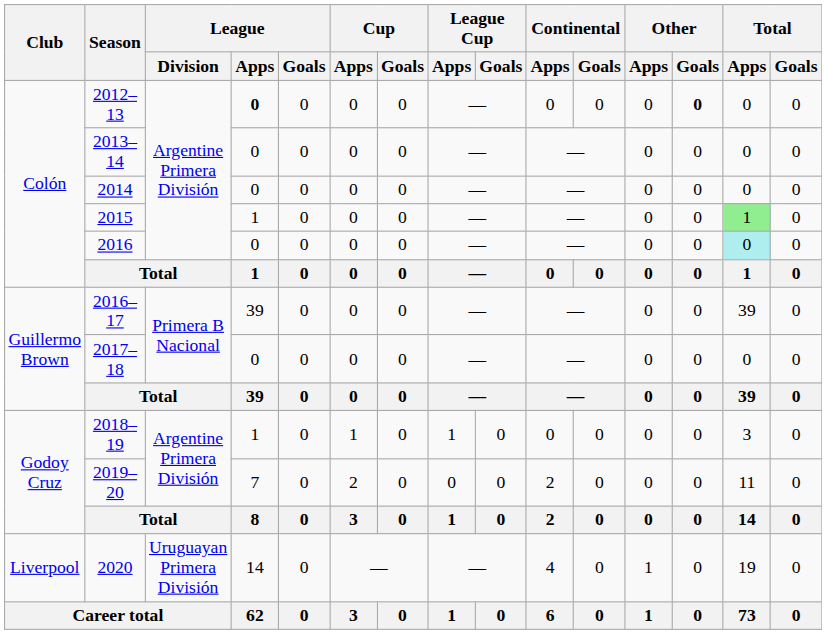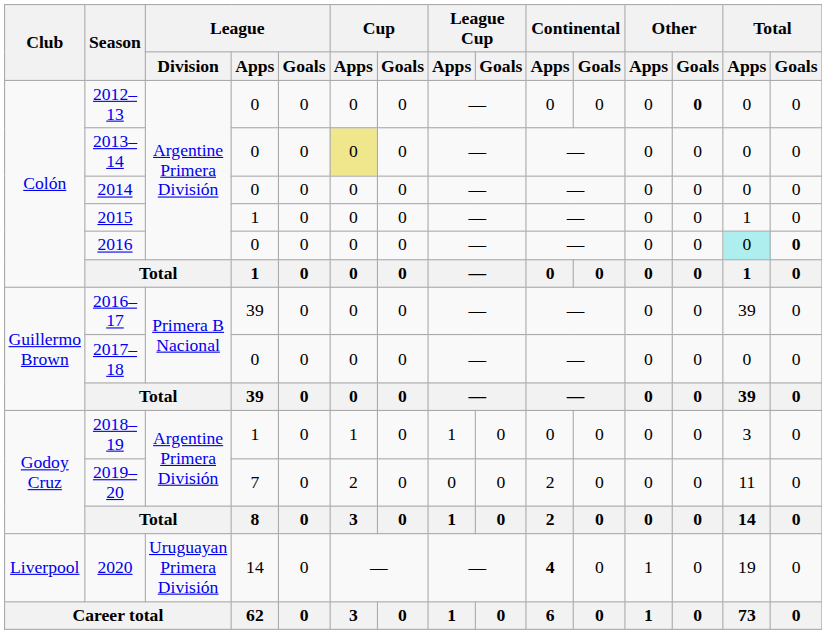(255, 103) bold -> (255, 103) normal
(353, 151) no background -> (353, 151) khaki background
(747, 217) lightgreen background -> (747, 217) no background
(796, 245) normal -> (796, 245) bold
(550, 567) normal -> (550, 567) bold
